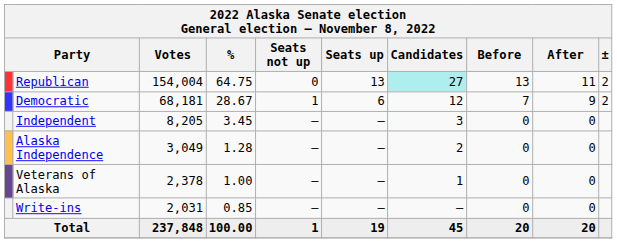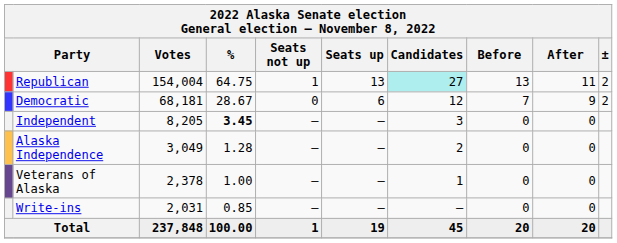(315, 82) 0 -> (315, 82) 1
(315, 101) 1 -> (315, 101) 0
(238, 121) normal -> (238, 121) bold
